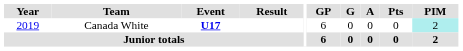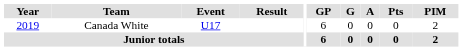(211, 25) bold -> (211, 25) normal
(435, 25) paleturquoise background -> (435, 25) no background
